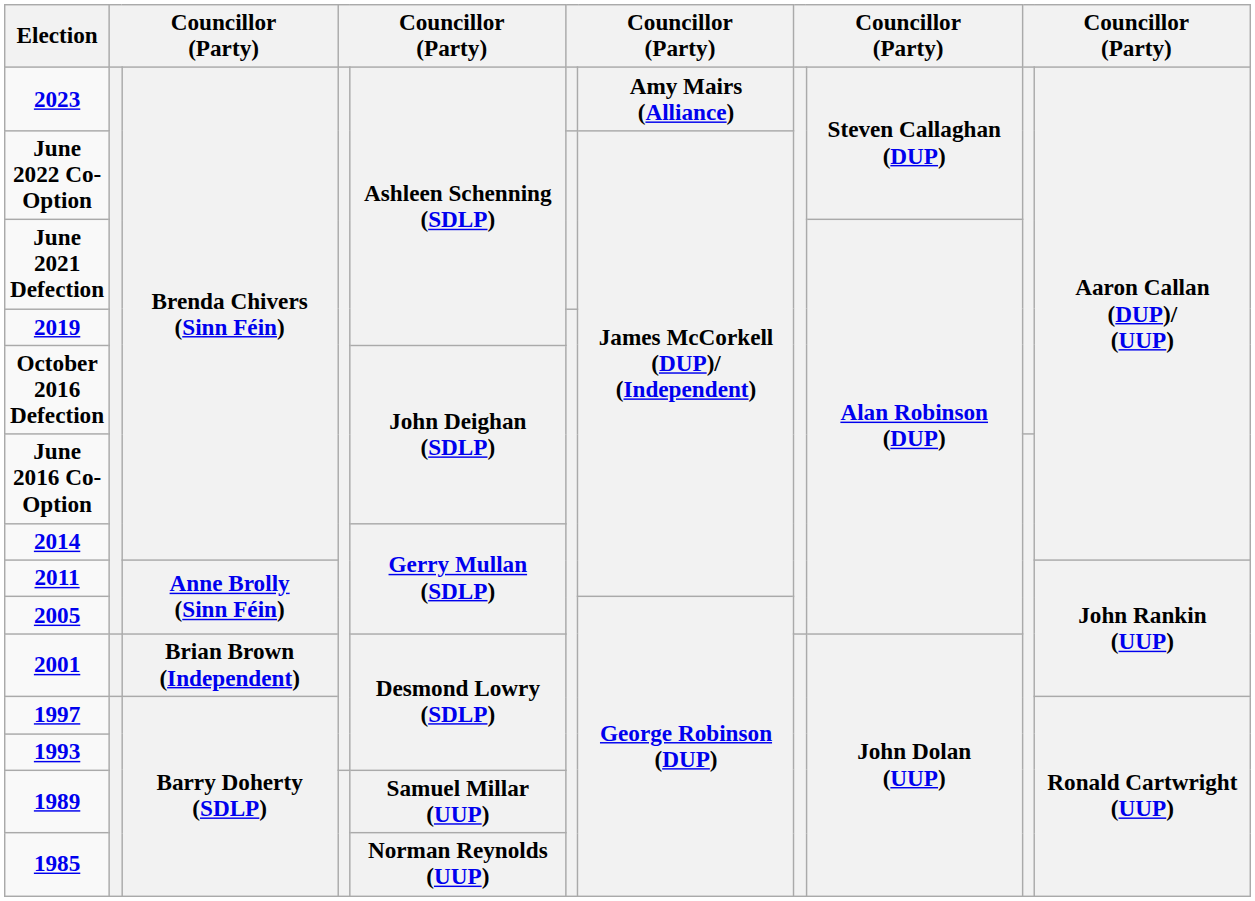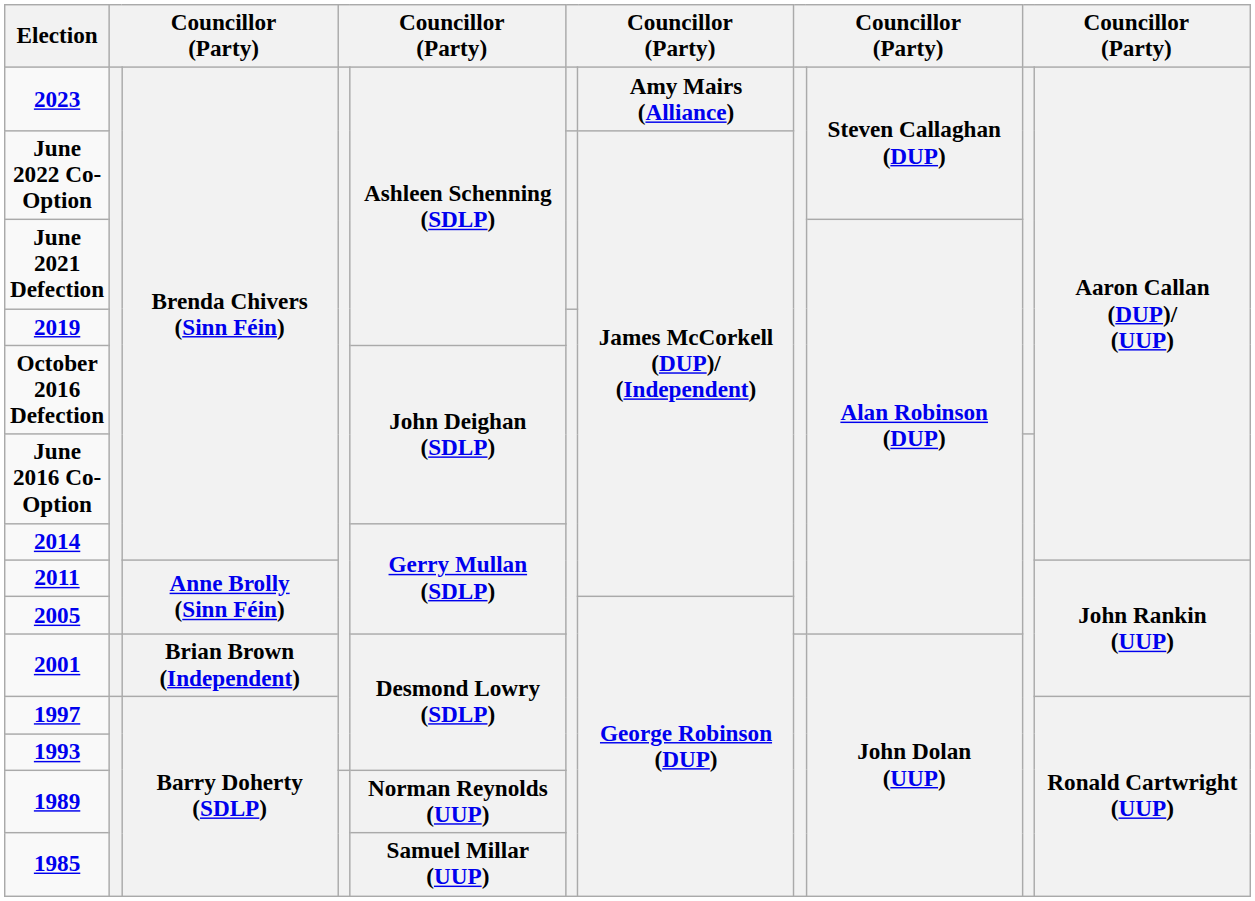(458, 801) Samuel Millar (UUP) -> (458, 801) Norman Reynolds (UUP)
(458, 864) Norman Reynolds (UUP) -> (458, 864) Samuel Millar (UUP)
